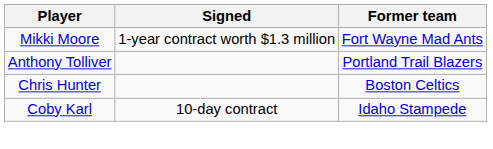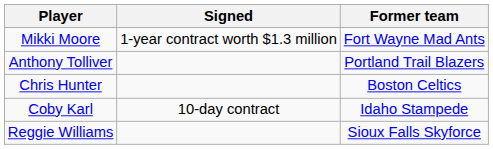+ row: (61, 132)
